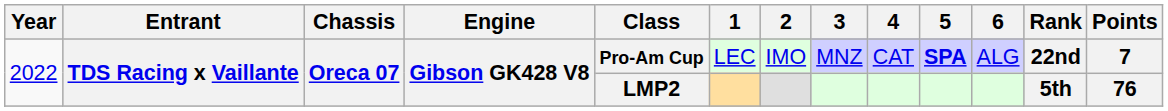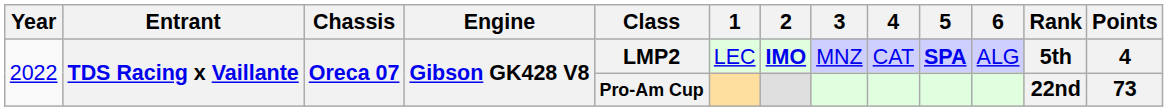(652, 57) Pro-Am Cup -> (652, 56) LMP2
(786, 56) normal -> (786, 56) bold
(1056, 56) 22nd -> (1056, 56) 5th
(1125, 56) 7 -> (1125, 56) 4
(652, 90) LMP2 -> (652, 91) Pro-Am Cup
(1056, 90) 5th -> (1056, 90) 22nd
(1125, 90) 76 -> (1125, 90) 73
